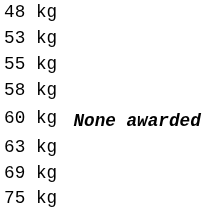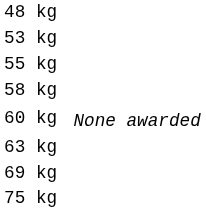(137, 121) bold -> (137, 121) normal
